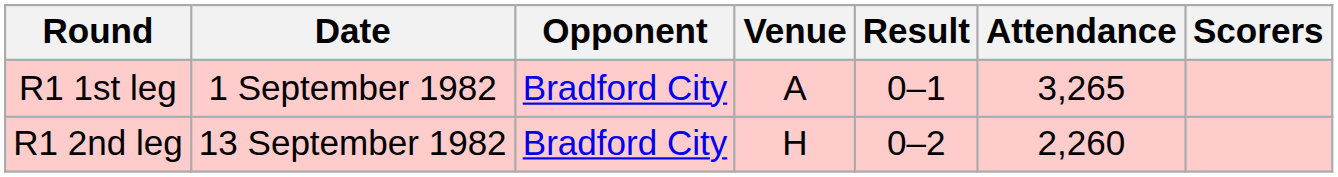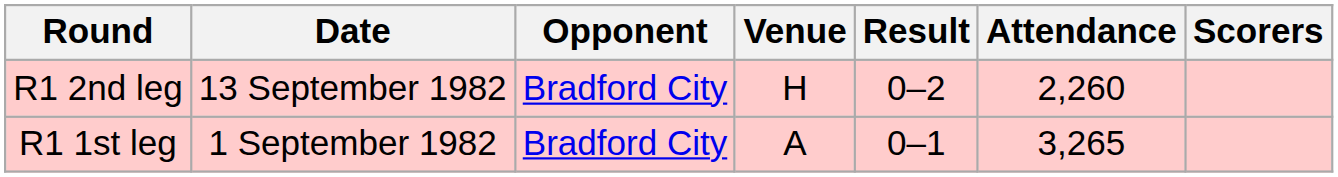rows swapped: (98, 87) <-> (98, 143)
